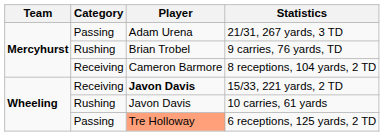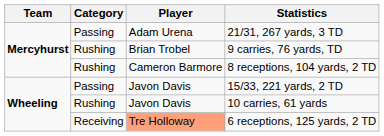(99, 67) Receiving -> (95, 67) Rushing
(99, 85) Receiving -> (94, 85) Passing
(162, 85) bold -> (160, 85) normal
(94, 121) Passing -> (99, 121) Receiving
